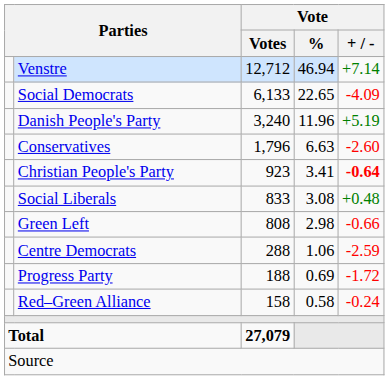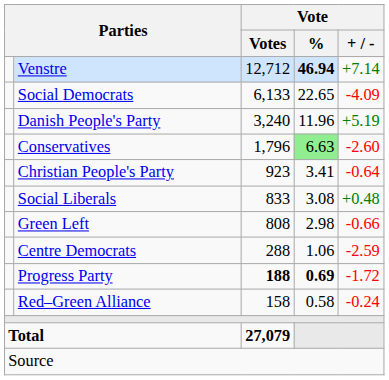(316, 69) normal -> (316, 69) bold
(320, 146) no background -> (320, 146) lightgreen background
(363, 172) bold -> (363, 172) normal
(278, 276) normal -> (278, 276) bold
(320, 276) normal -> (320, 276) bold
